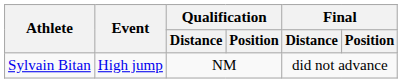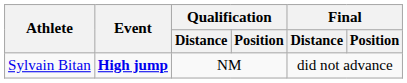(130, 65) normal -> (133, 65) bold
